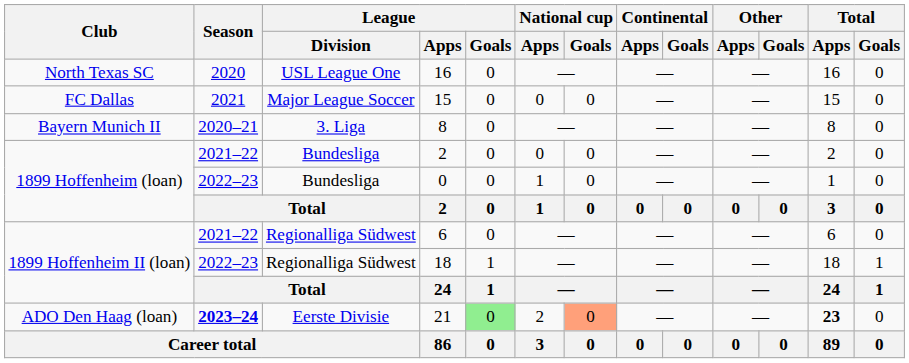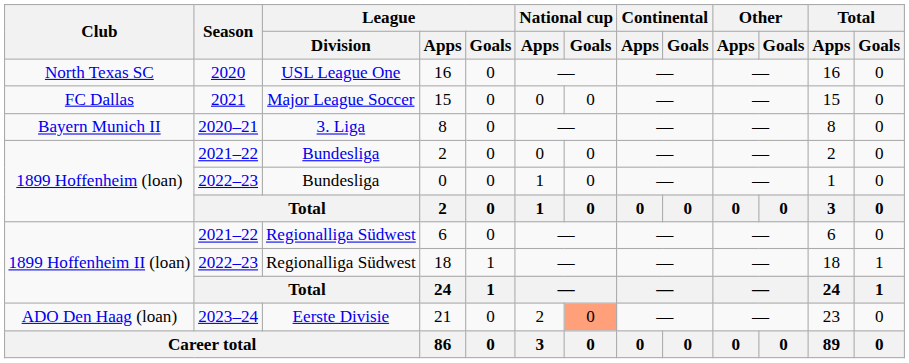(228, 316) bold -> (228, 316) normal
(491, 316) lightgreen background -> (491, 316) no background
(831, 316) bold -> (831, 316) normal
